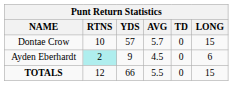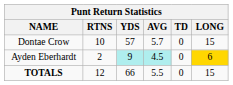(100, 57) paleturquoise background -> (100, 57) no background
(130, 57) no background -> (130, 57) paleturquoise background
(157, 57) no background -> (157, 57) paleturquoise background
(210, 57) no background -> (210, 57) gold background
